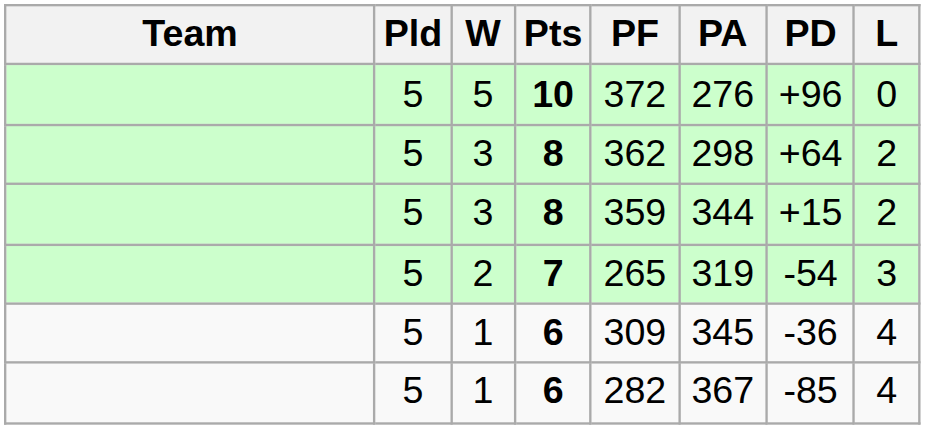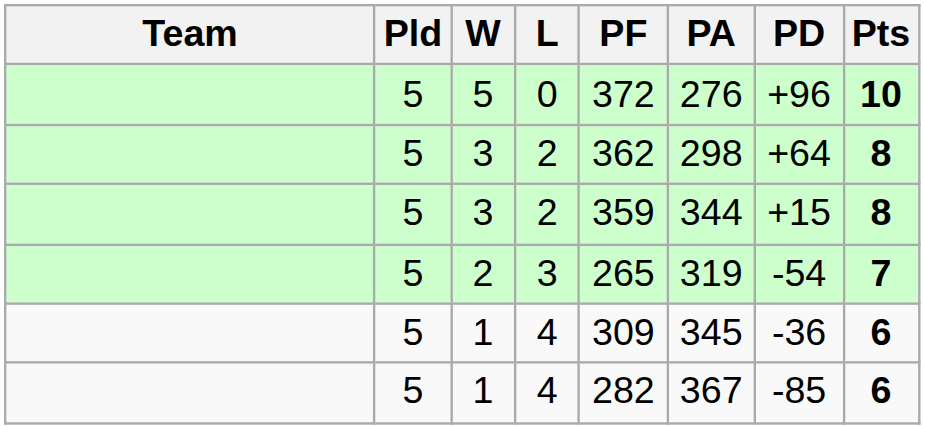columns swapped: (887, 34) <-> (553, 34)
